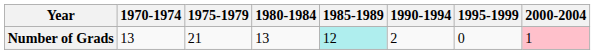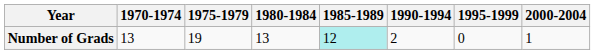(195, 38) 21 -> (195, 38) 19
(529, 38) pink background -> (529, 38) no background
